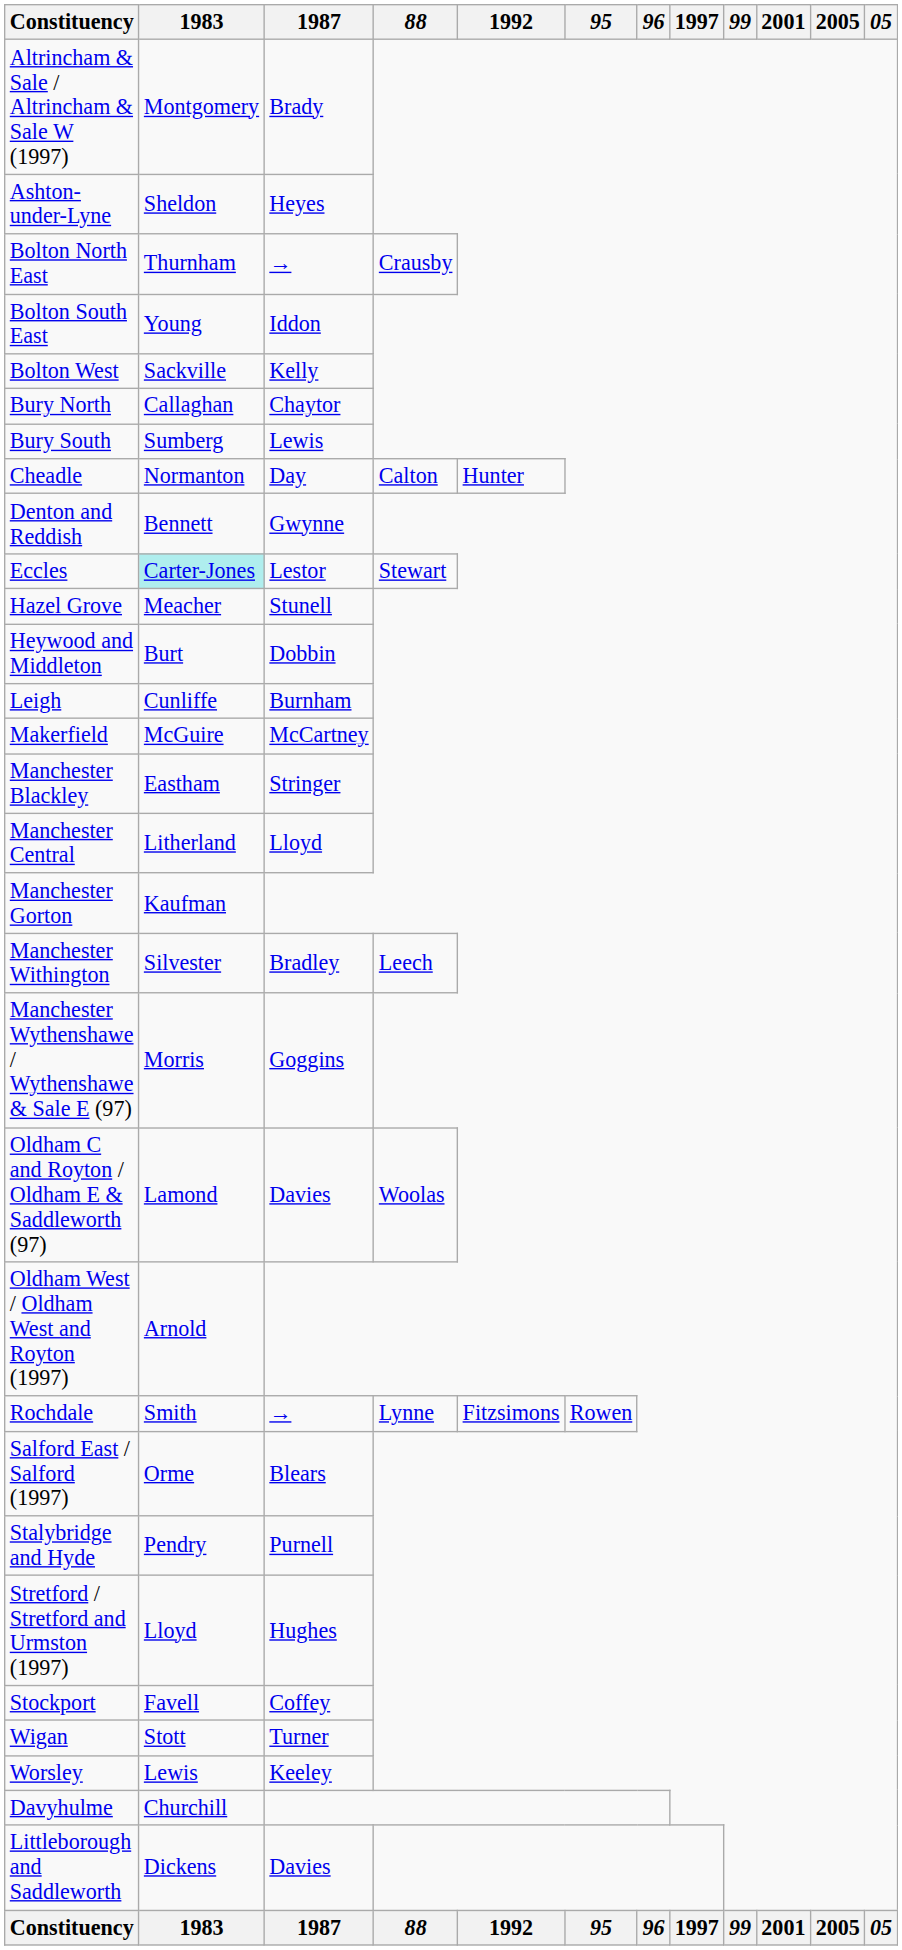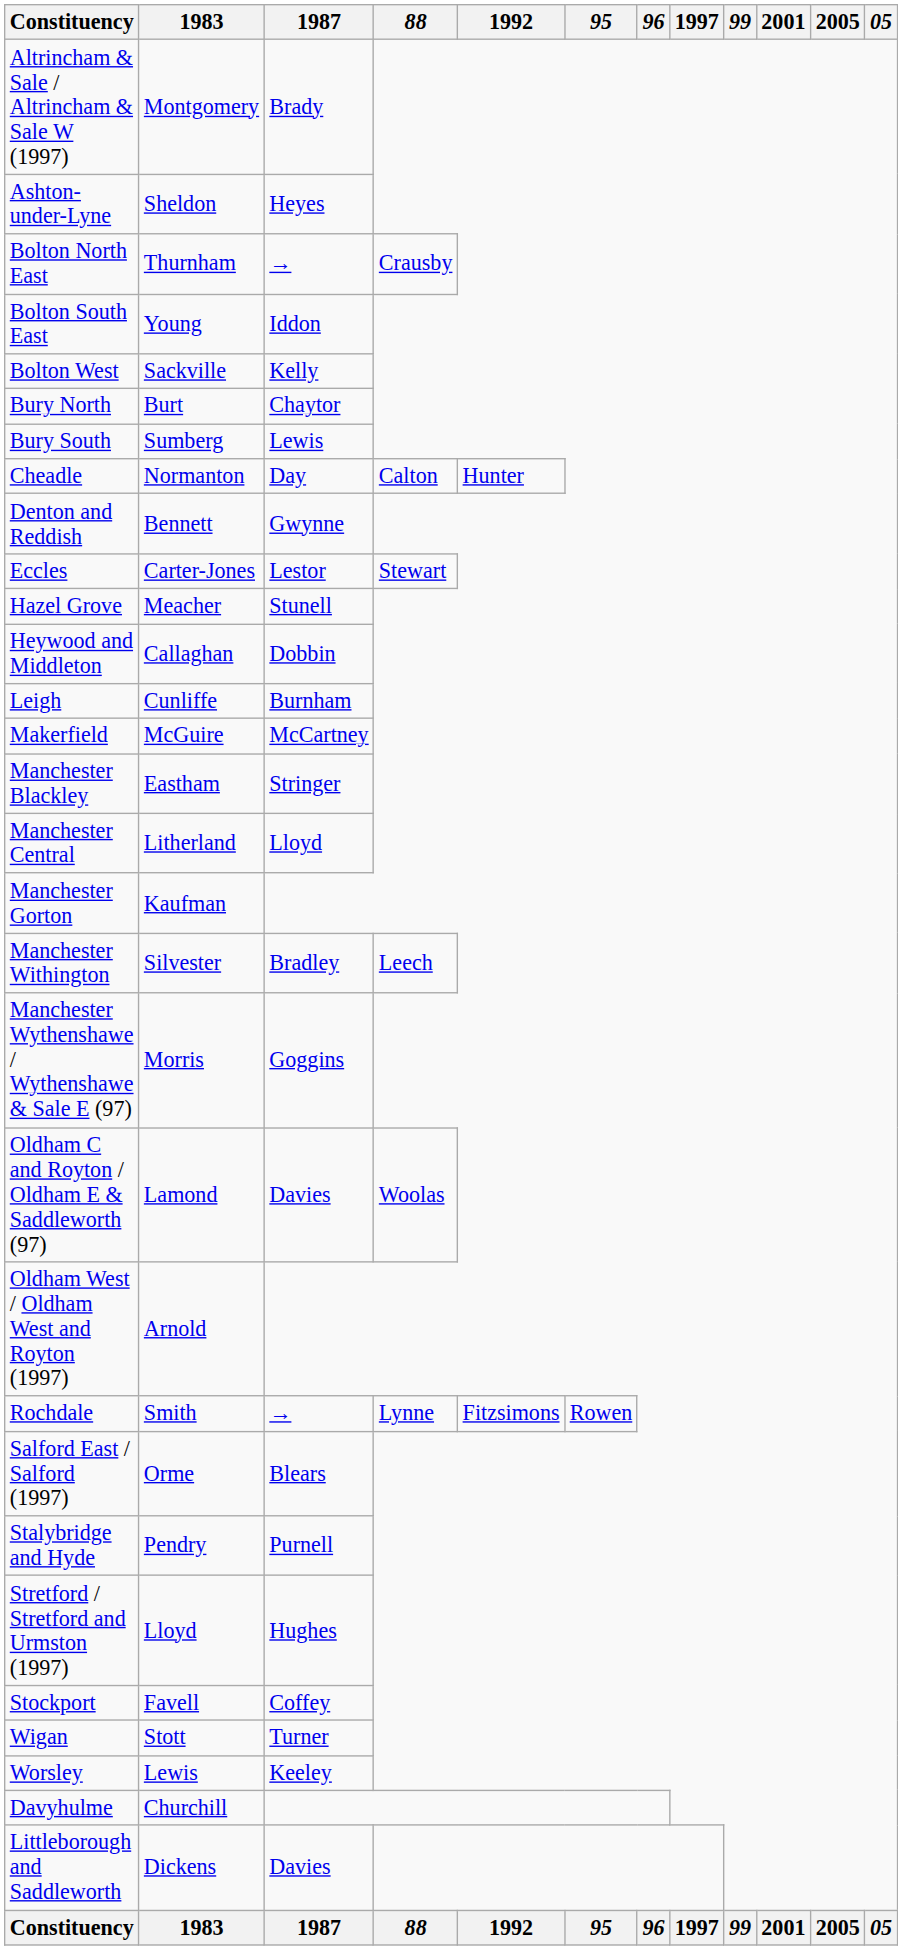(189, 405) Callaghan -> (163, 405) Burt
(199, 570) paleturquoise background -> (199, 570) no background
(163, 653) Burt -> (189, 653) Callaghan
